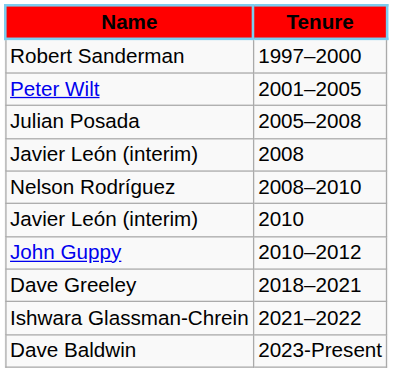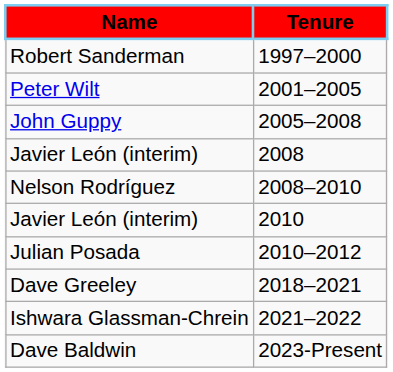(75, 121) Julian Posada -> (66, 121) John Guppy
(66, 252) John Guppy -> (75, 252) Julian Posada
